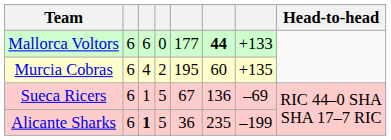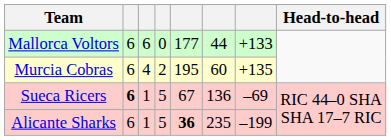(219, 43) bold -> (219, 43) normal
(131, 95) normal -> (131, 95) bold
(146, 122) bold -> (146, 122) normal
(186, 122) normal -> (186, 122) bold
